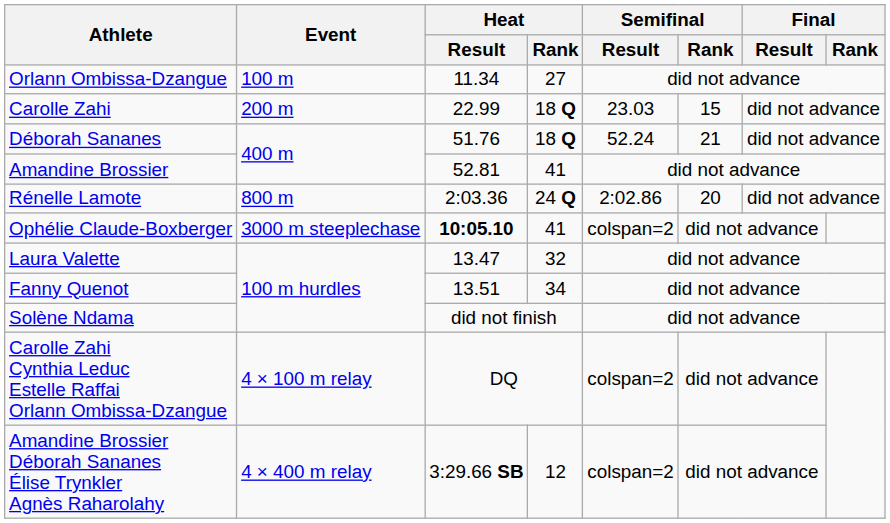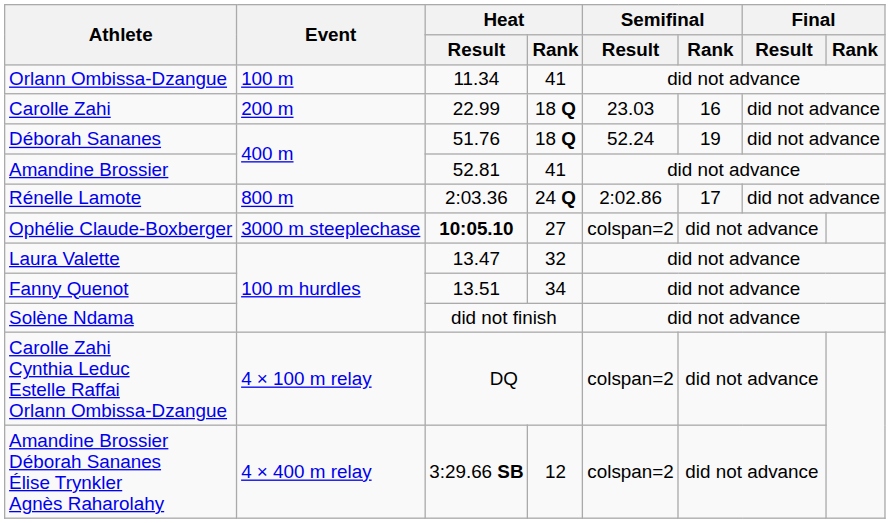(555, 80) 27 -> (555, 80) 41
(710, 109) 15 -> (710, 109) 16
(710, 139) 21 -> (710, 139) 19
(710, 199) 20 -> (710, 199) 17
(555, 229) 41 -> (555, 229) 27
